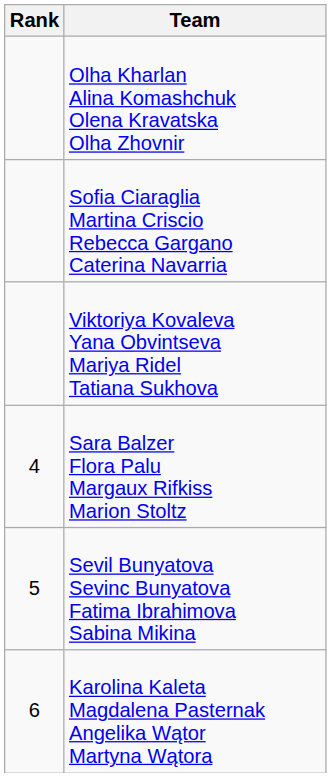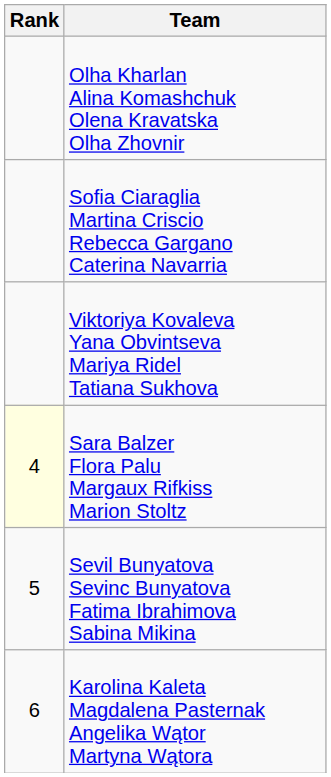(34, 465) no background -> (34, 465) lightyellow background
